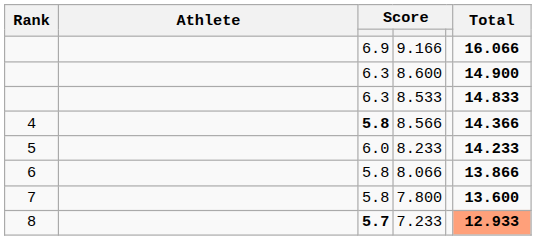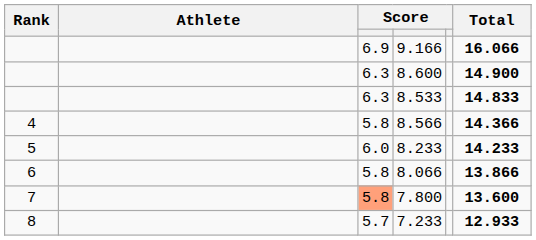(376, 123) bold -> (376, 123) normal
(376, 198) no background -> (376, 198) lightsalmon background
(376, 223) bold -> (376, 223) normal
(492, 223) lightsalmon background -> (492, 223) no background
